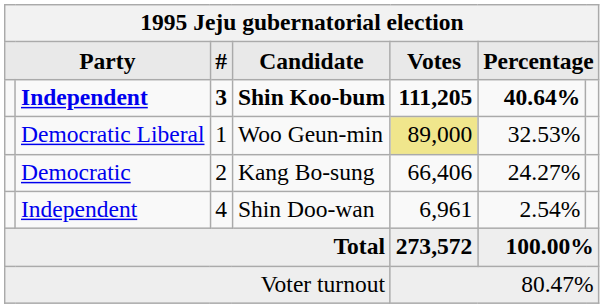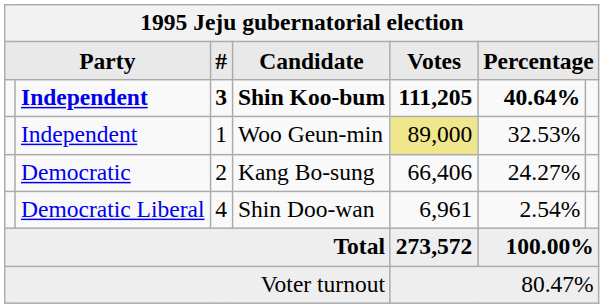(113, 135) Democratic Liberal -> (79, 135) Independent
(79, 209) Independent -> (113, 209) Democratic Liberal
